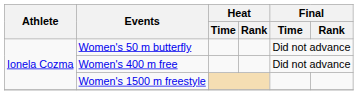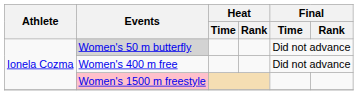(135, 47) no background -> (135, 47) lightgrey background
(142, 82) no background -> (142, 82) pink background
